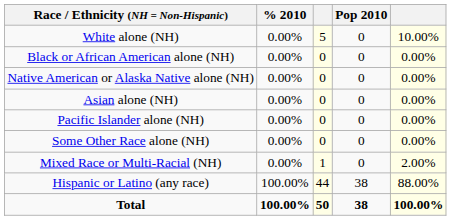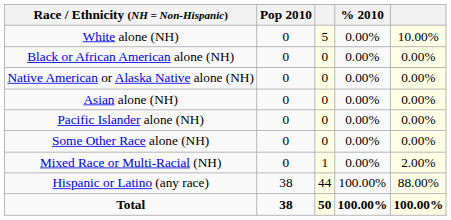columns swapped: (361, 15) <-> (285, 15)
